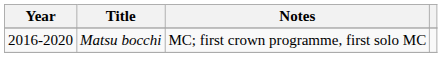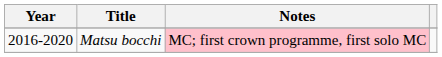(297, 40) no background -> (297, 40) pink background
